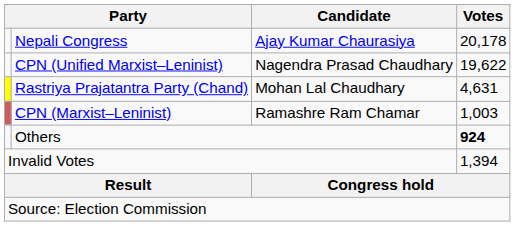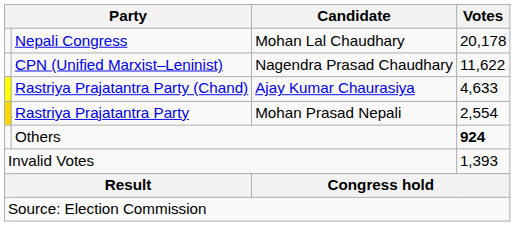(335, 40) Ajay Kumar Chaurasiya -> (330, 40) Mohan Lal Chaudhary
(483, 64) 19,622 -> (483, 64) 11,622
(330, 88) Mohan Lal Chaudhary -> (335, 88) Ajay Kumar Chaurasiya
(479, 88) 4,631 -> (479, 88) 4,633
+ row: (102, 112)
- row: (93, 112)
(479, 161) 1,394 -> (479, 161) 1,393
